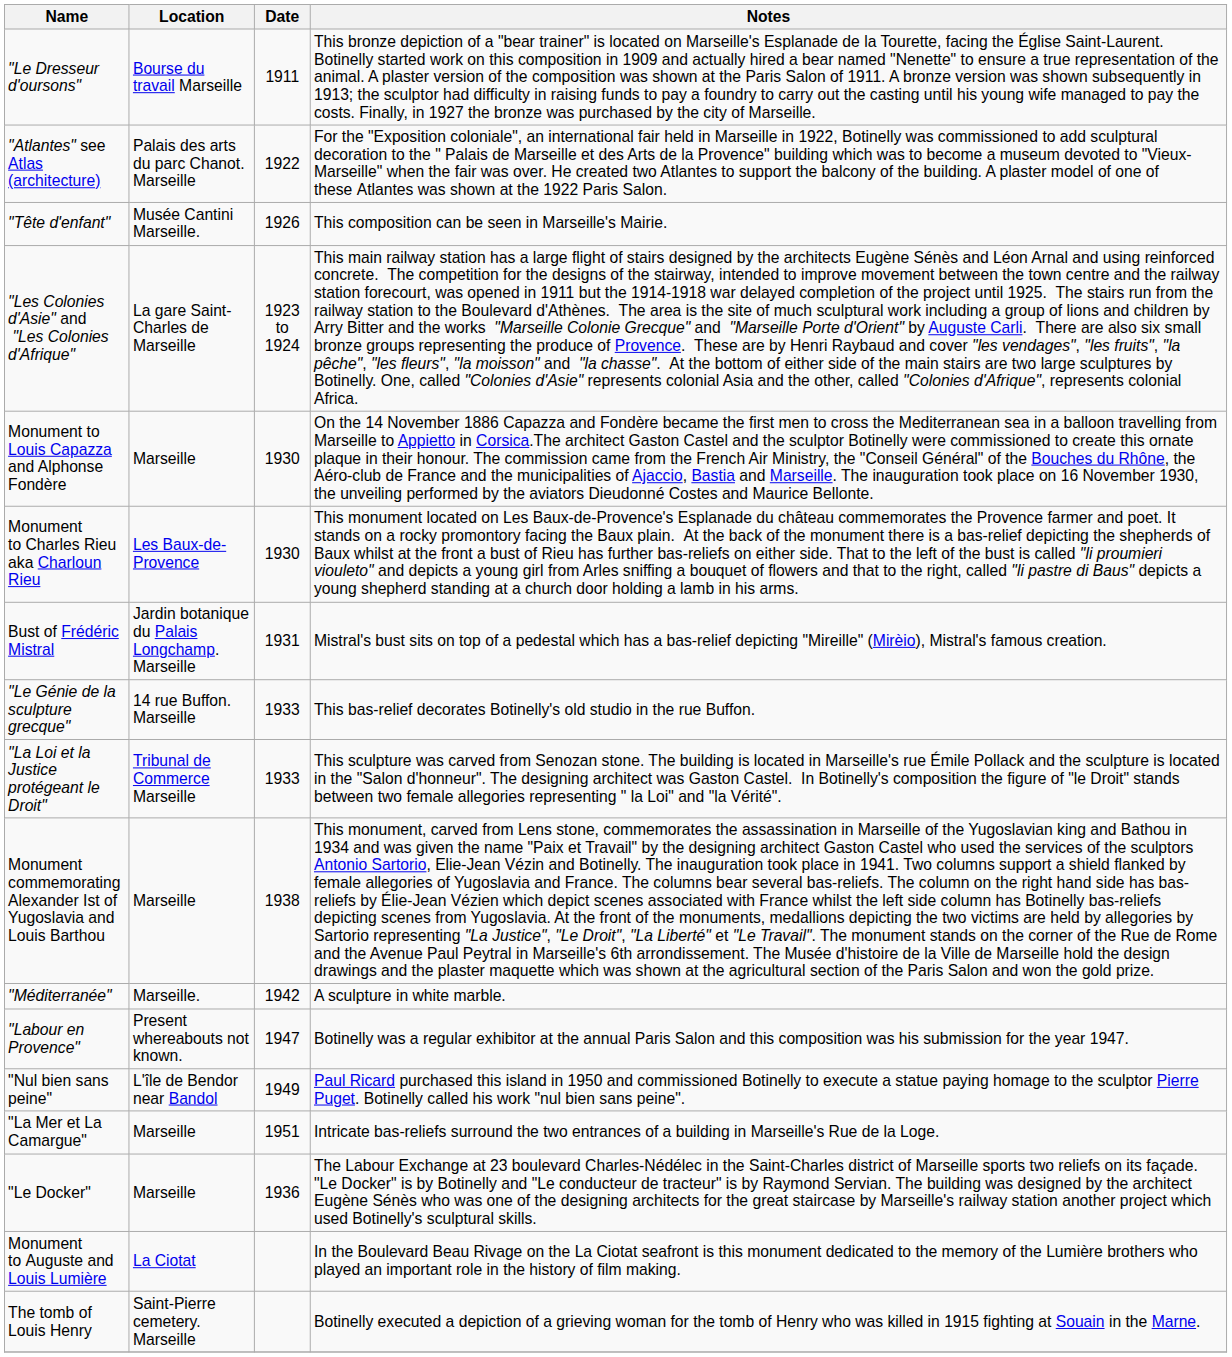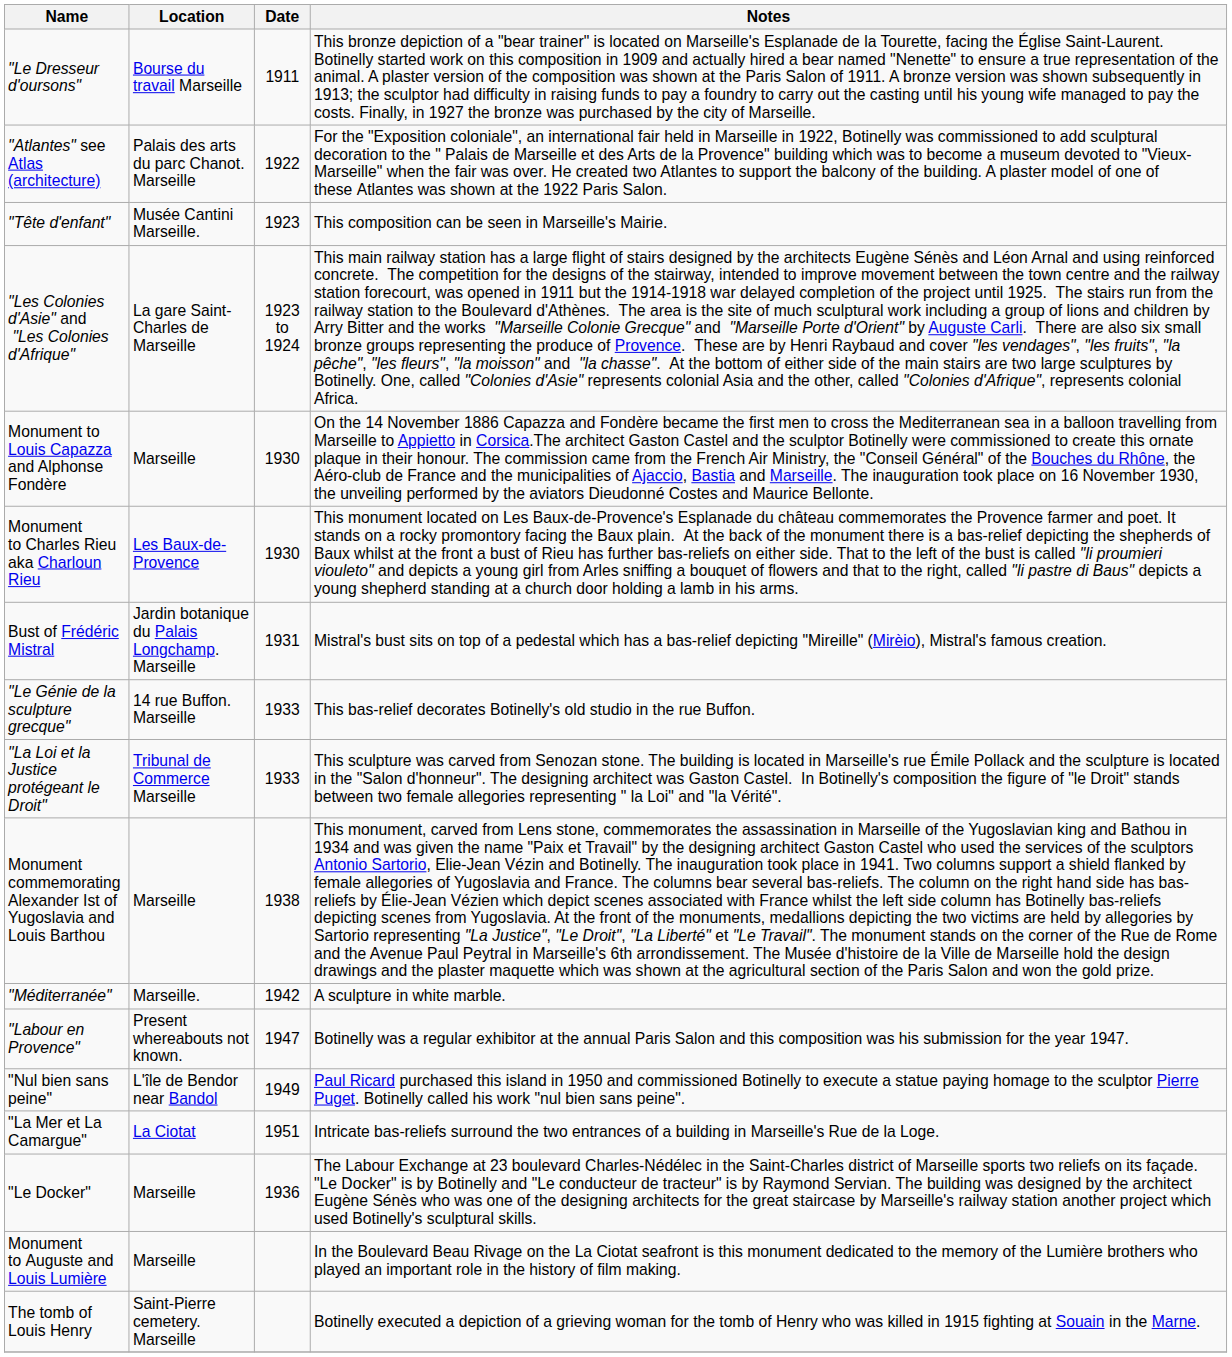(282, 223) 1926 -> (282, 223) 1923
(164, 1132) Marseille -> (164, 1132) La Ciotat
(164, 1261) La Ciotat -> (164, 1261) Marseille
